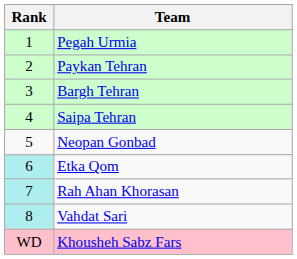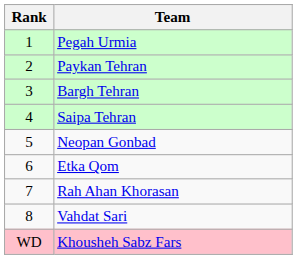(29, 166) paleturquoise background -> (29, 166) no background
(29, 191) paleturquoise background -> (29, 191) no background
(29, 216) paleturquoise background -> (29, 216) no background
